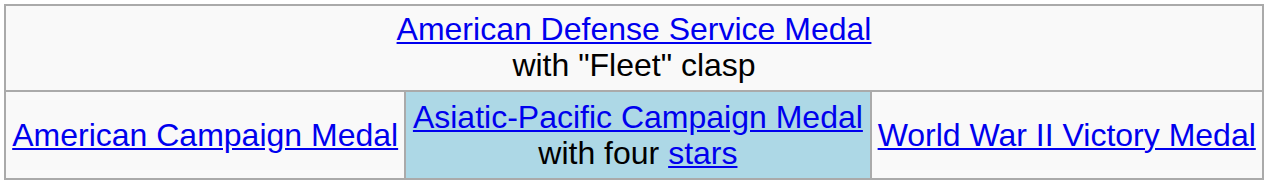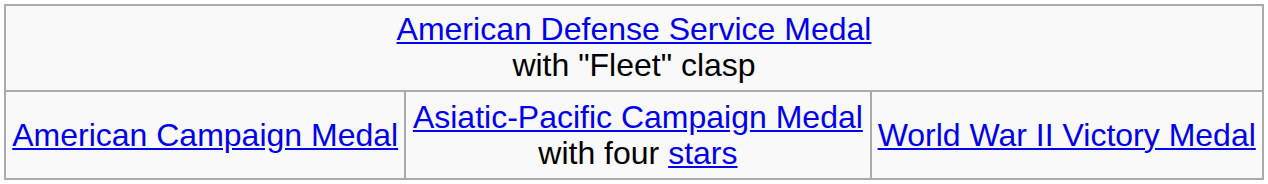(638, 134) lightblue background -> (638, 134) no background
